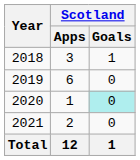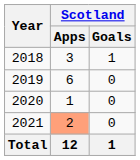(112, 102) paleturquoise background -> (112, 102) no background
(70, 123) no background -> (70, 123) lightsalmon background
